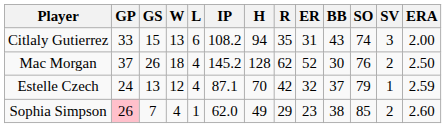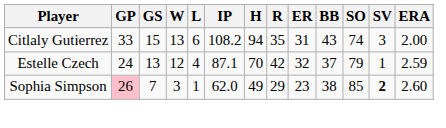- row: (58, 63)
(177, 110) 4 -> (177, 87) 3
(390, 110) normal -> (382, 87) bold
